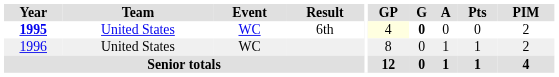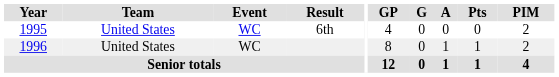(33, 29) bold -> (33, 29) normal
(388, 29) lightyellow background -> (388, 29) no background
(422, 29) bold -> (422, 29) normal
